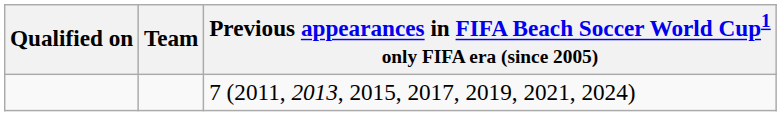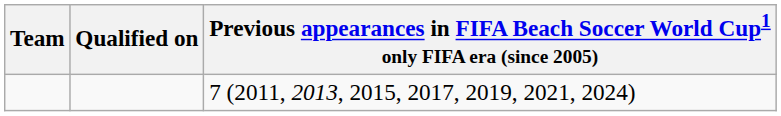columns swapped: (171, 39) <-> (72, 39)
